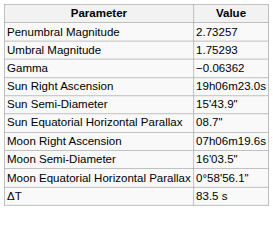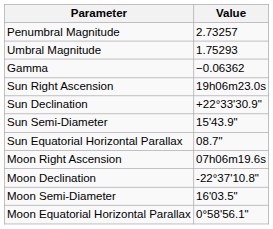+ row: (47, 104)
+ row: (52, 178)
- row: (14, 196)
